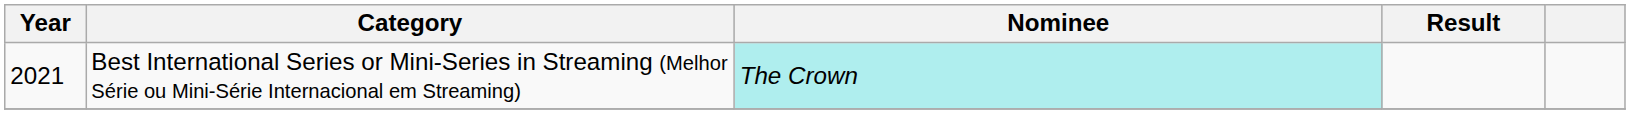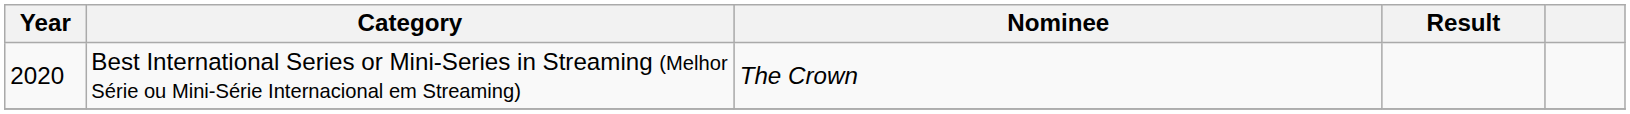(37, 75) 2021 -> (37, 75) 2020
(799, 75) paleturquoise background -> (799, 75) no background
